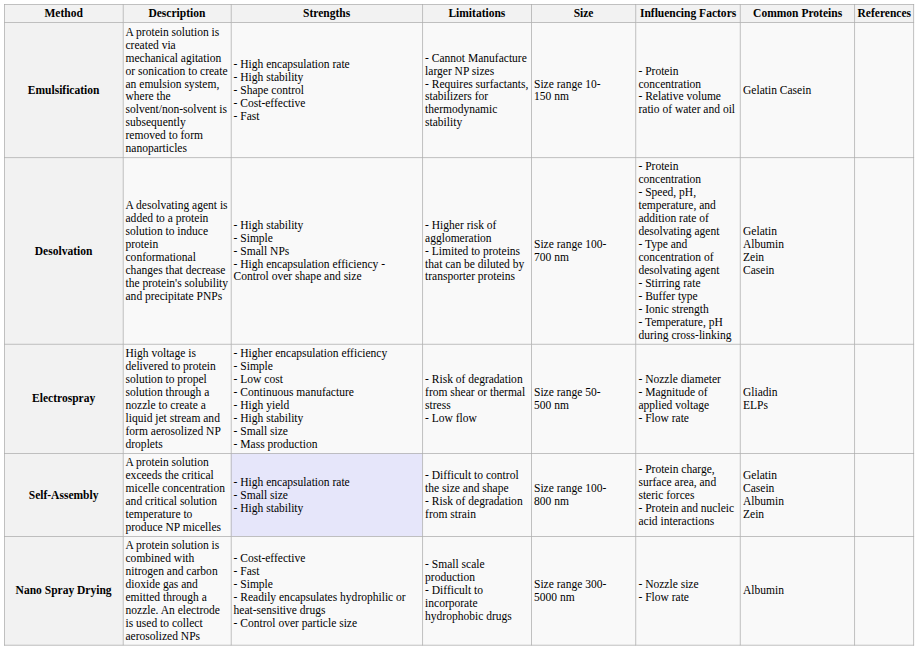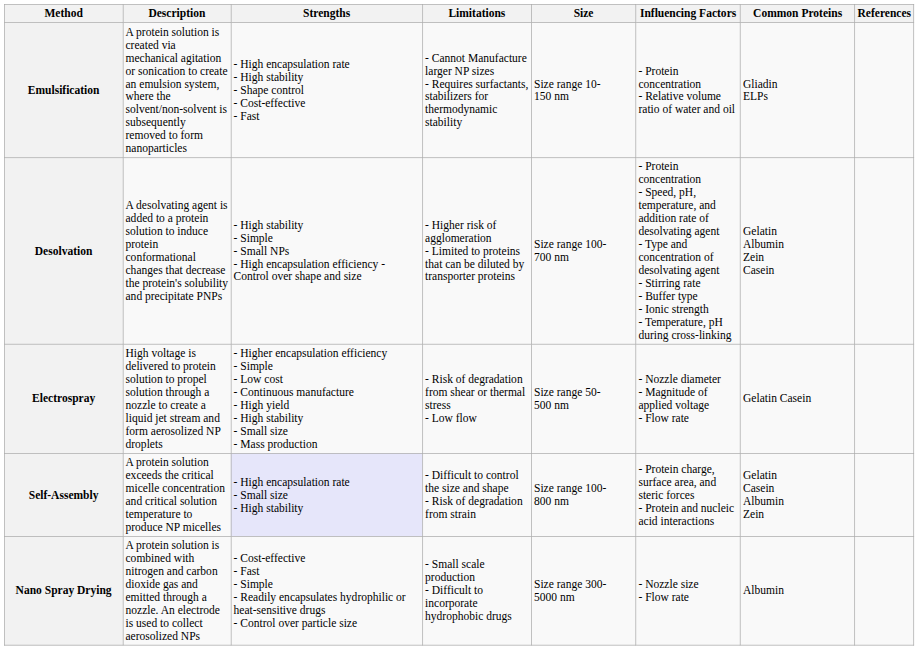(777, 90) Gelatin Casein -> (760, 90) Gliadin ELPs
(760, 398) Gliadin ELPs -> (777, 398) Gelatin Casein
